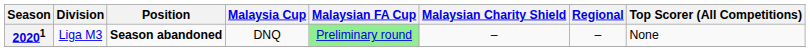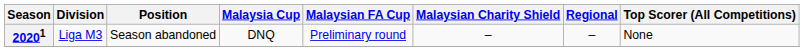(166, 36) bold -> (163, 36) normal
(364, 36) lightgreen background -> (358, 36) no background
